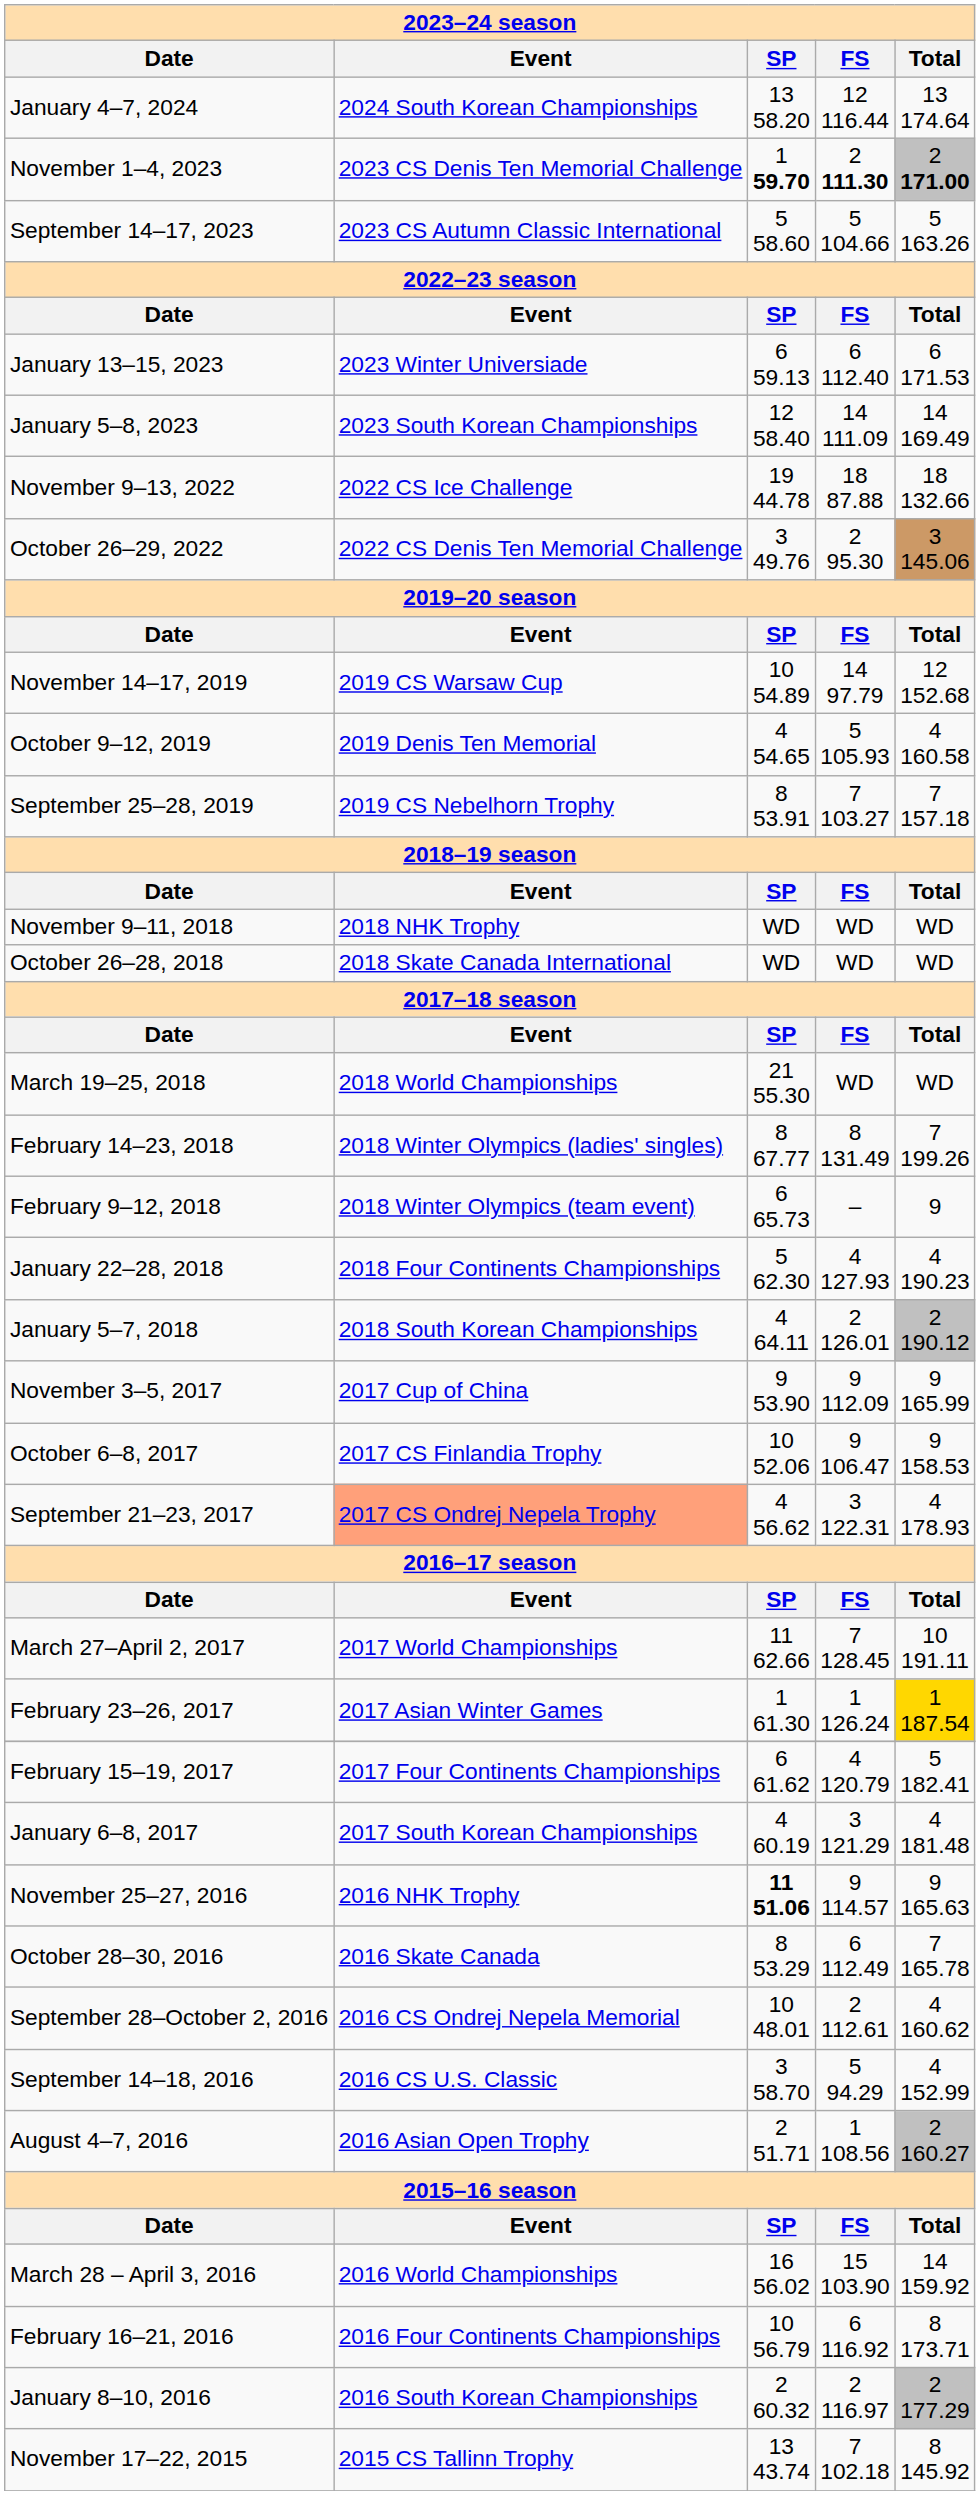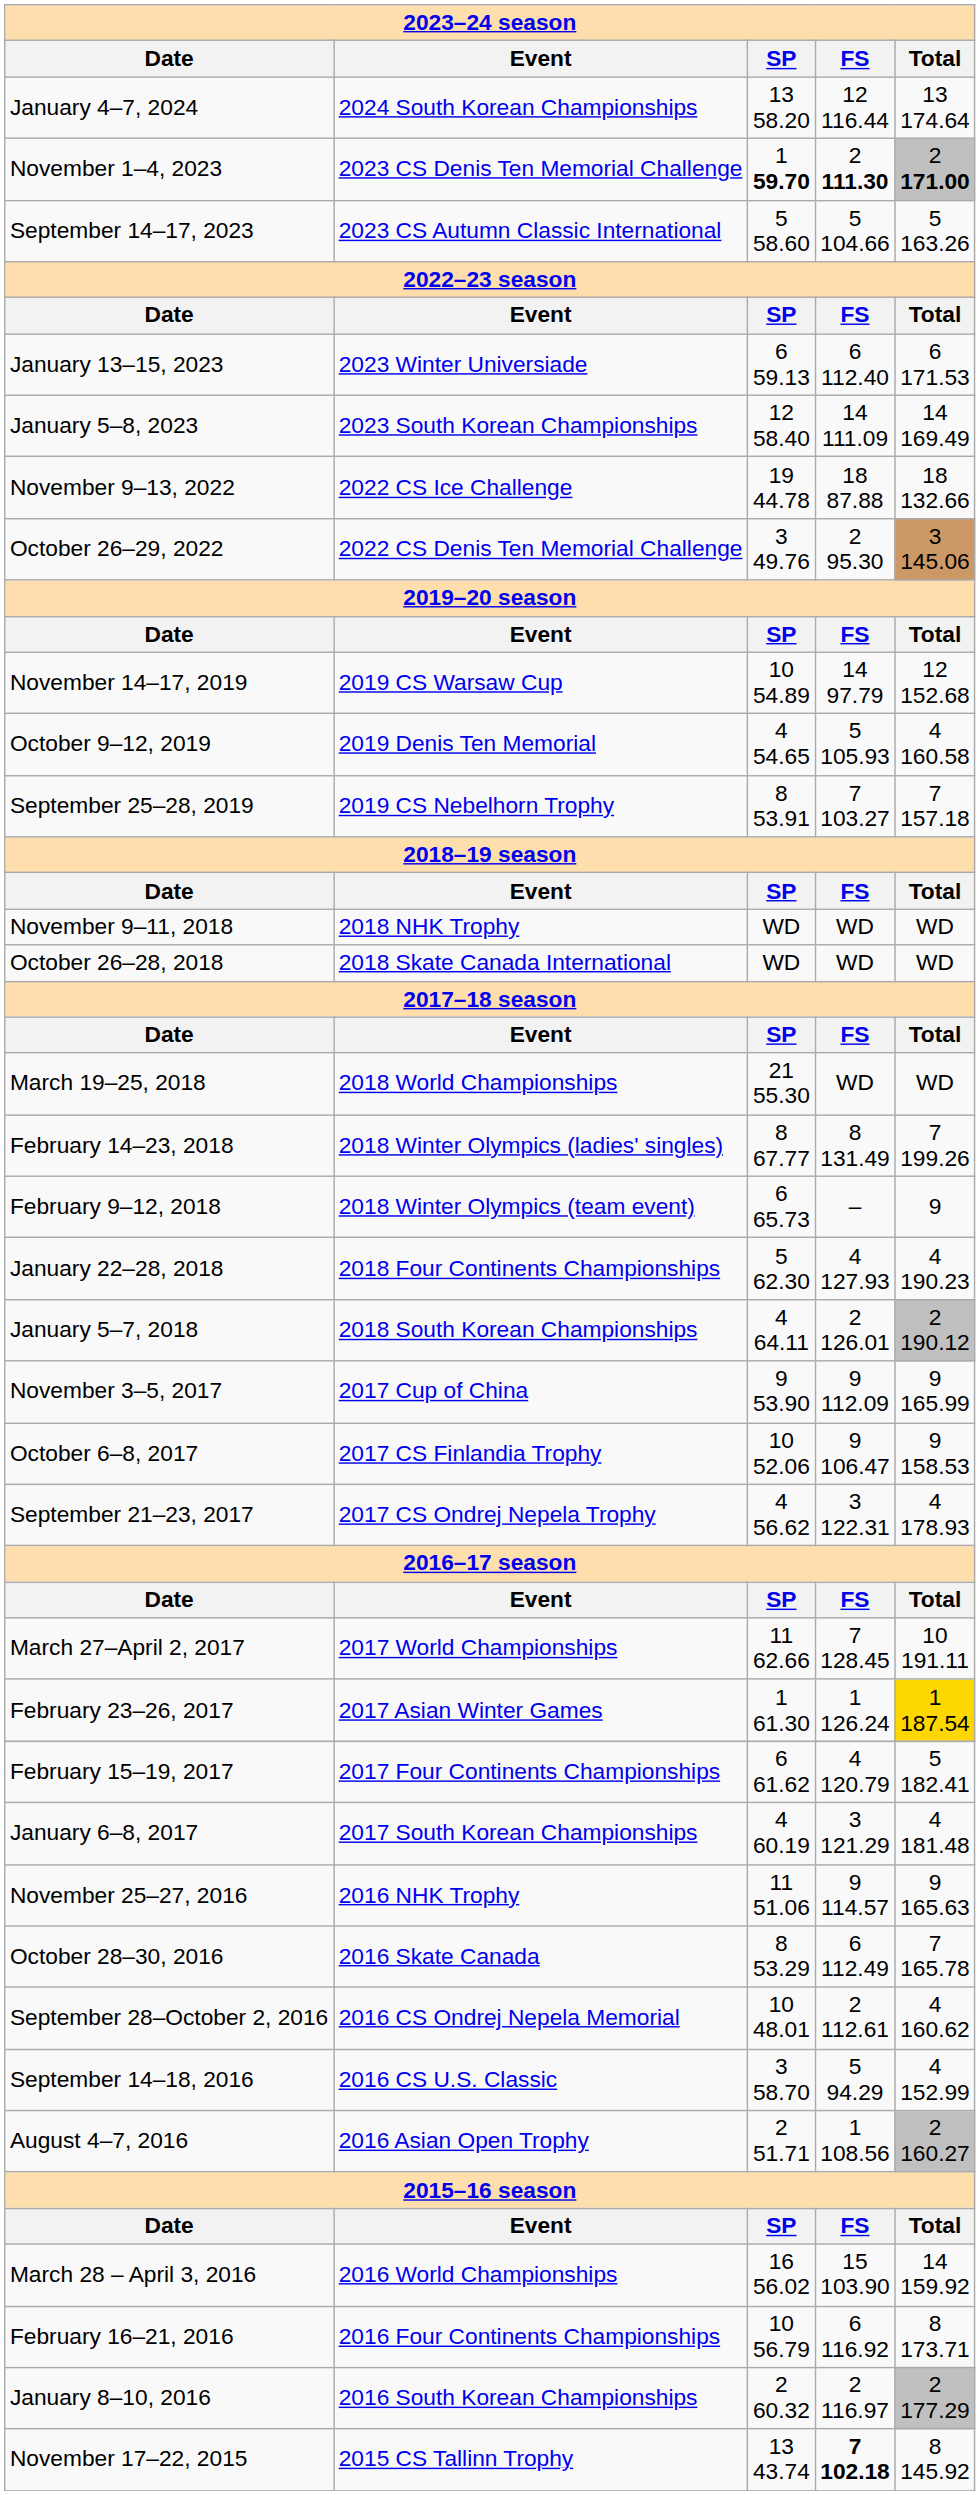(497, 1514) lightsalmon background -> (497, 1514) no background
(781, 1894) bold -> (781, 1894) normal
(855, 2459) normal -> (855, 2459) bold
